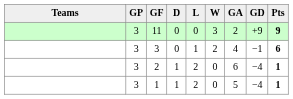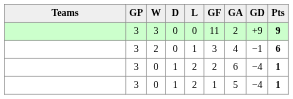columns swapped: (215, 13) <-> (157, 13)
